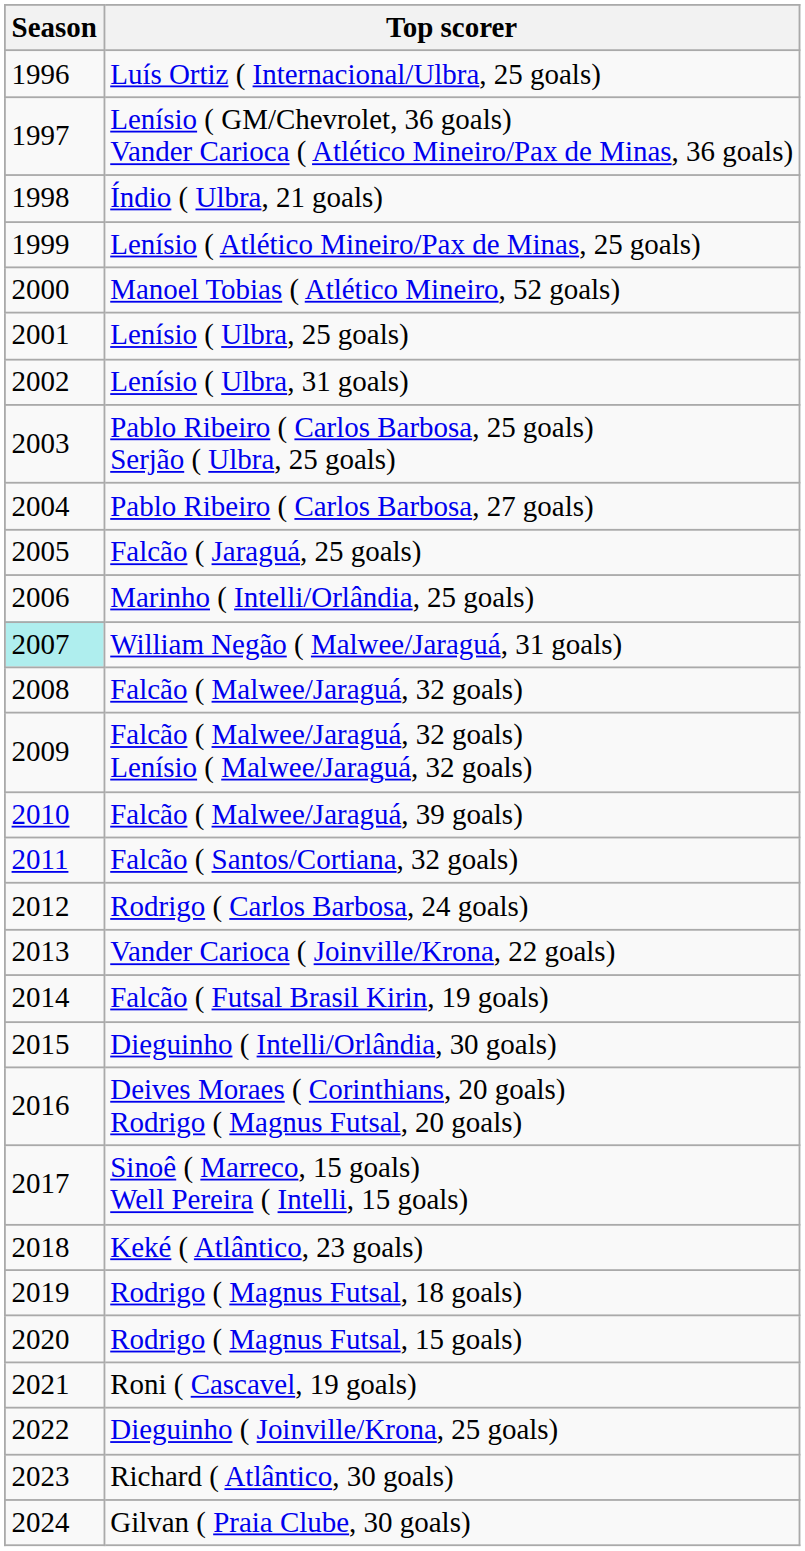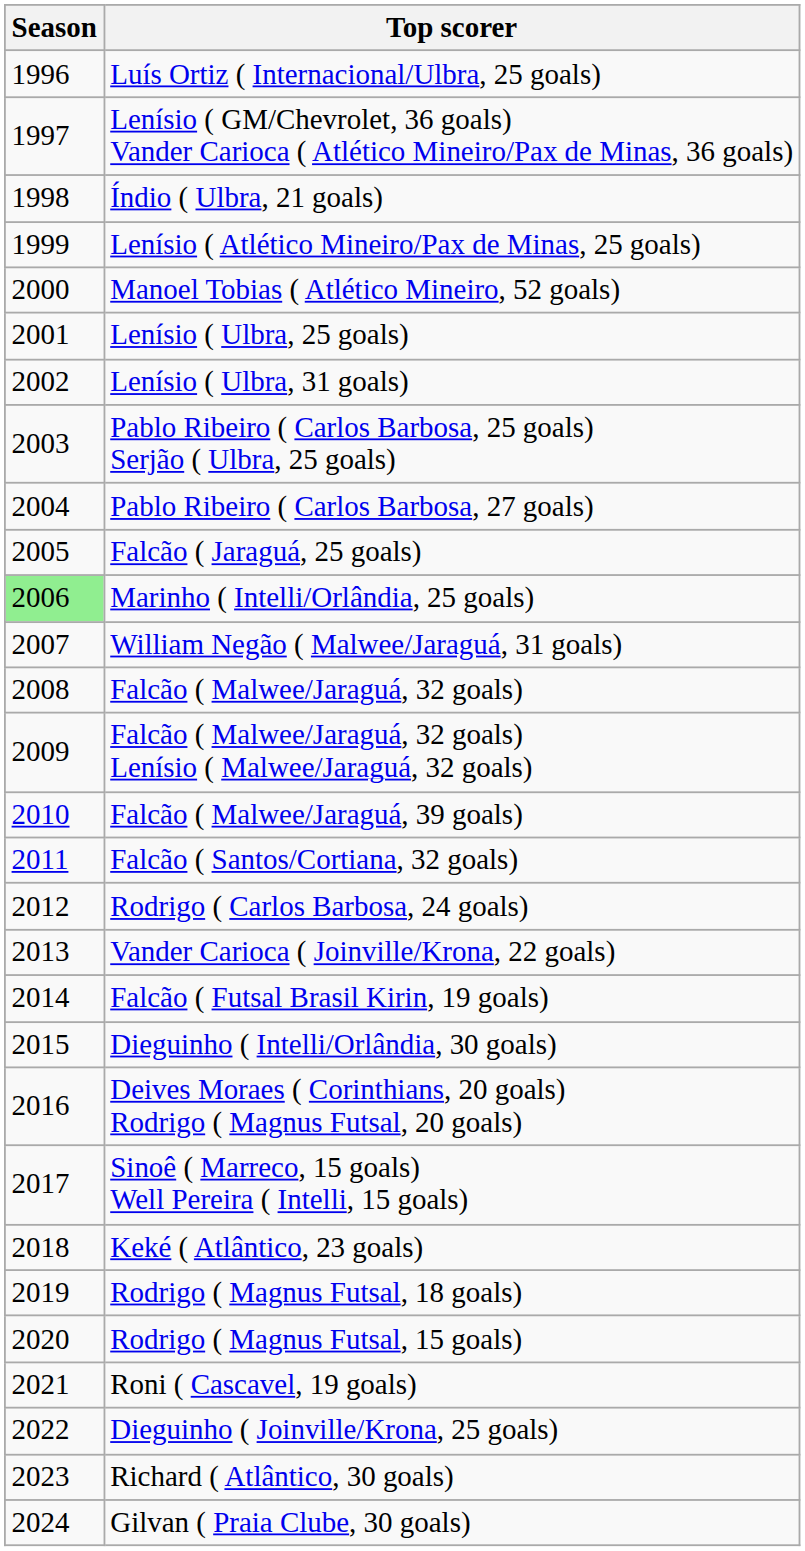(41, 597) no background -> (41, 597) lightgreen background
(41, 643) paleturquoise background -> (41, 643) no background
